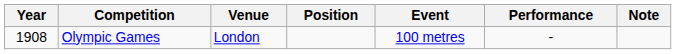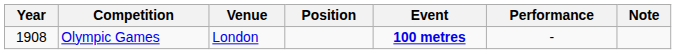(430, 38) normal -> (429, 38) bold
